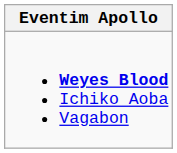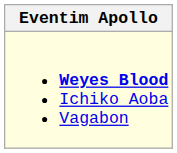(88, 100) no background -> (88, 100) lightyellow background
